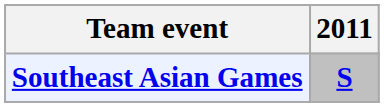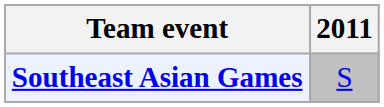(344, 76) bold -> (344, 76) normal
